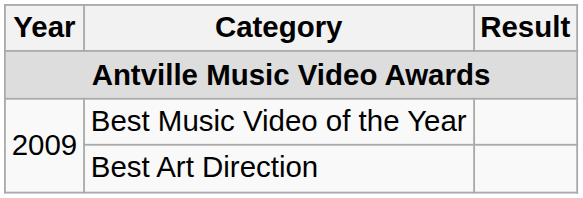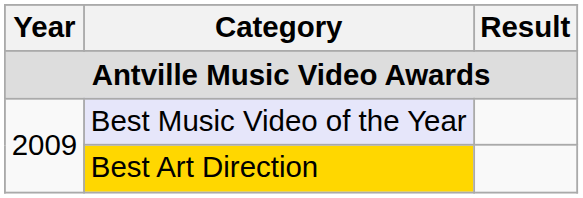(279, 121) no background -> (279, 121) lavender background
(204, 167) no background -> (204, 167) gold background
